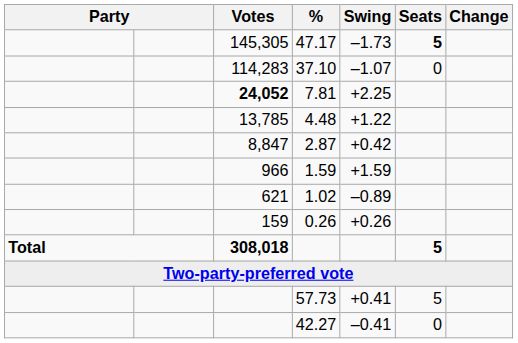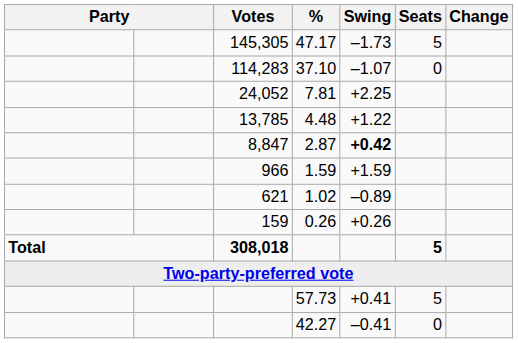(437, 42) bold -> (437, 42) normal
(264, 94) bold -> (264, 94) normal
(371, 145) normal -> (371, 145) bold
